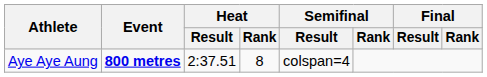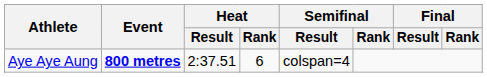(260, 61) 8 -> (260, 61) 6
